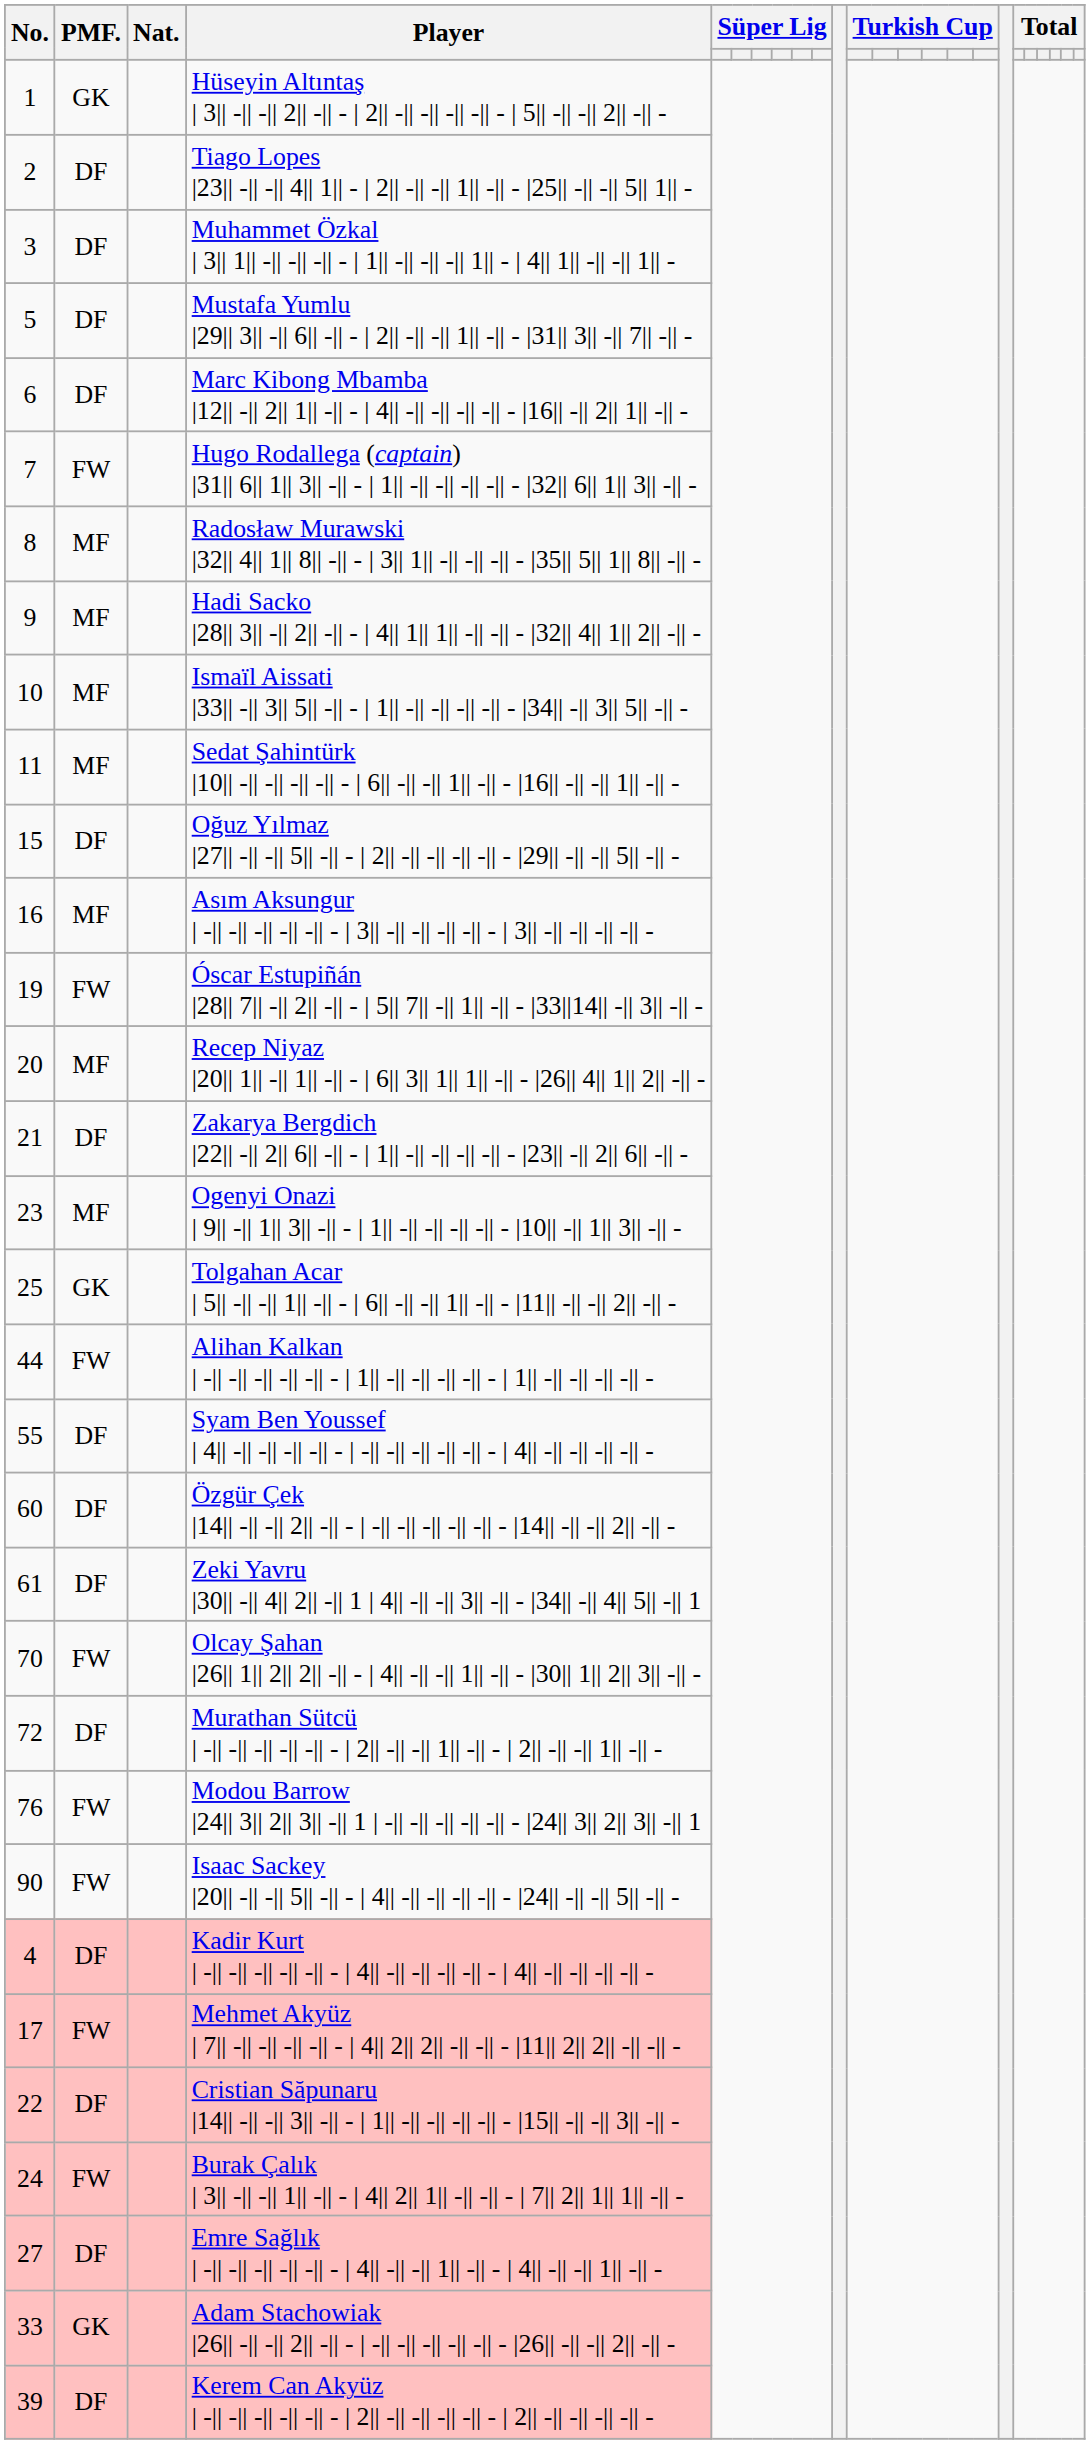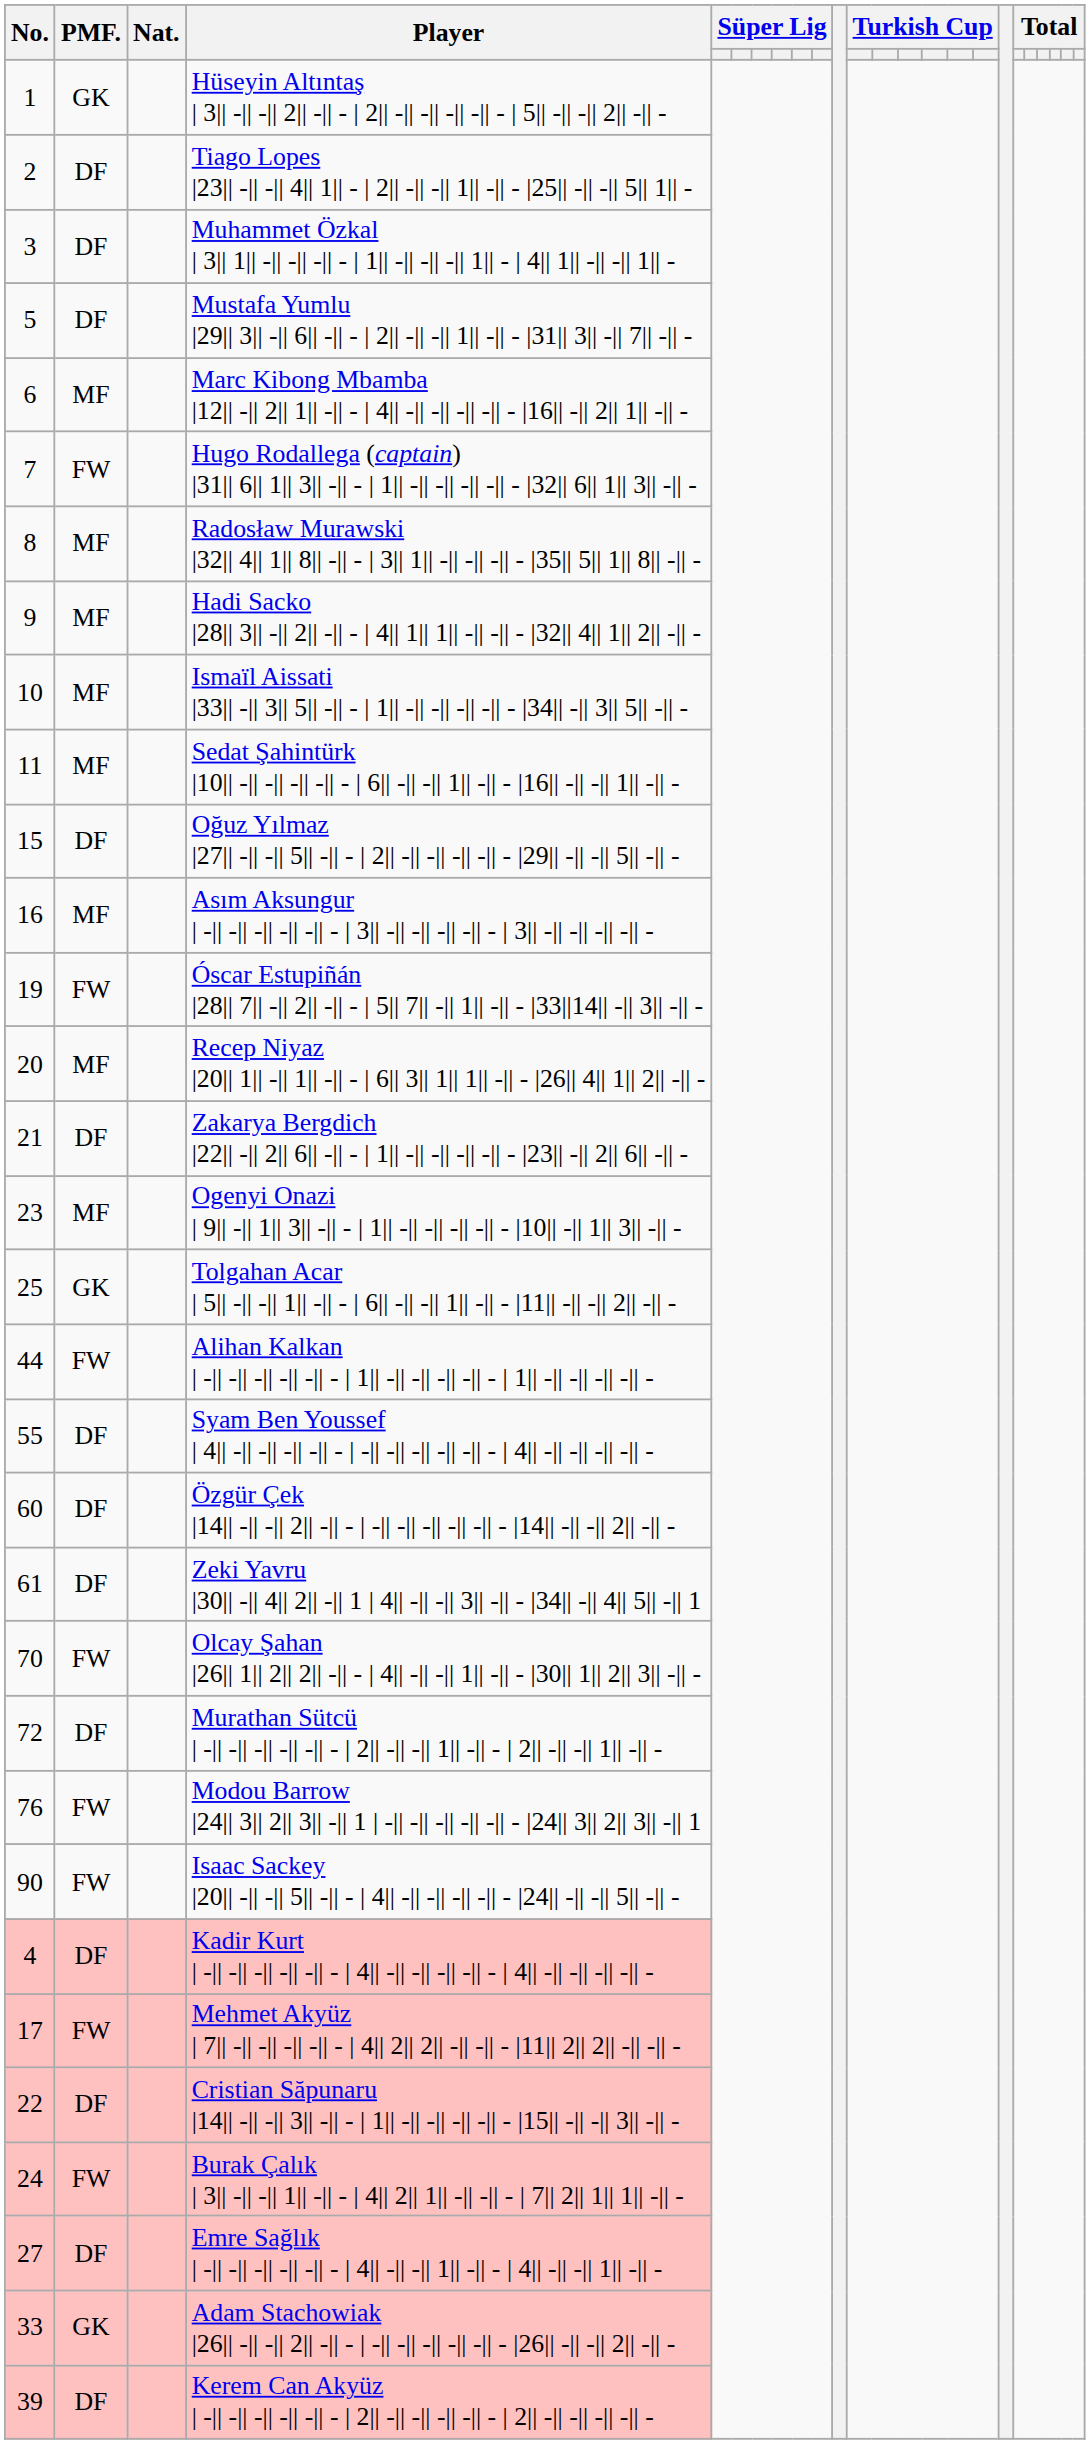(91, 394) DF -> (91, 394) MF
